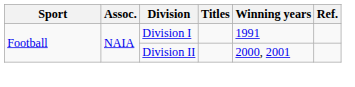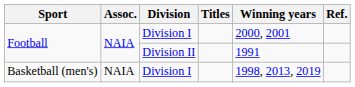(248, 33) 1991 -> (263, 33) 2000, 2001
(263, 52) 2000, 2001 -> (248, 52) 1991
+ row: (52, 71)
